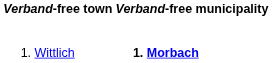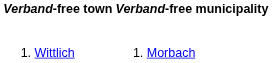(192, 53) bold -> (192, 53) normal
